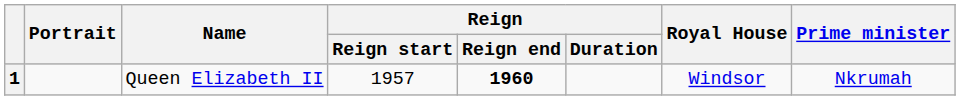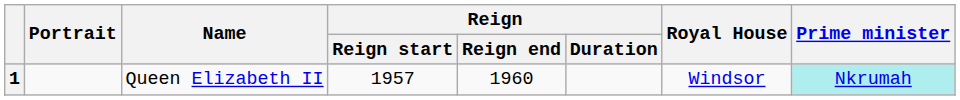(512, 79) bold -> (512, 79) normal
(873, 79) no background -> (873, 79) paleturquoise background
